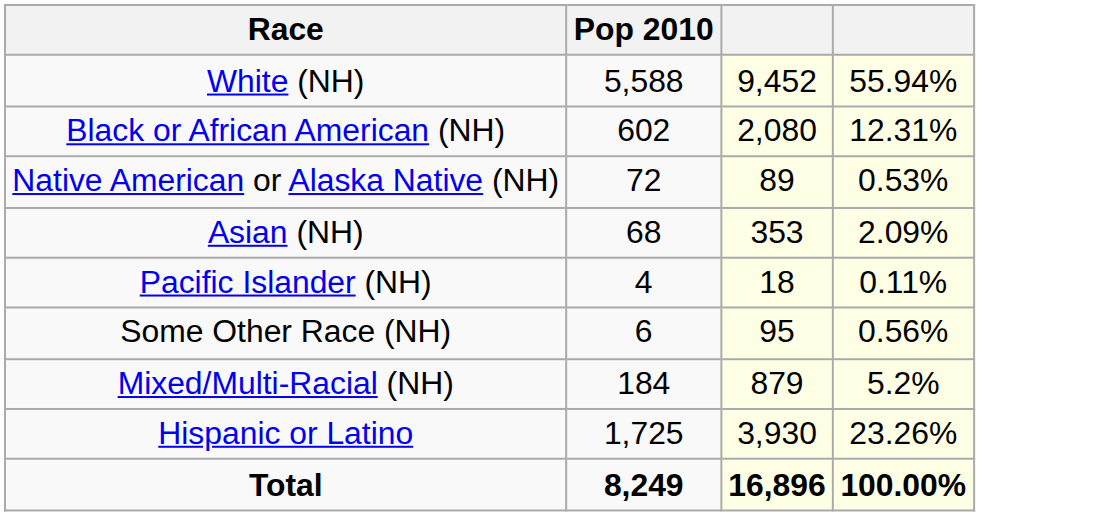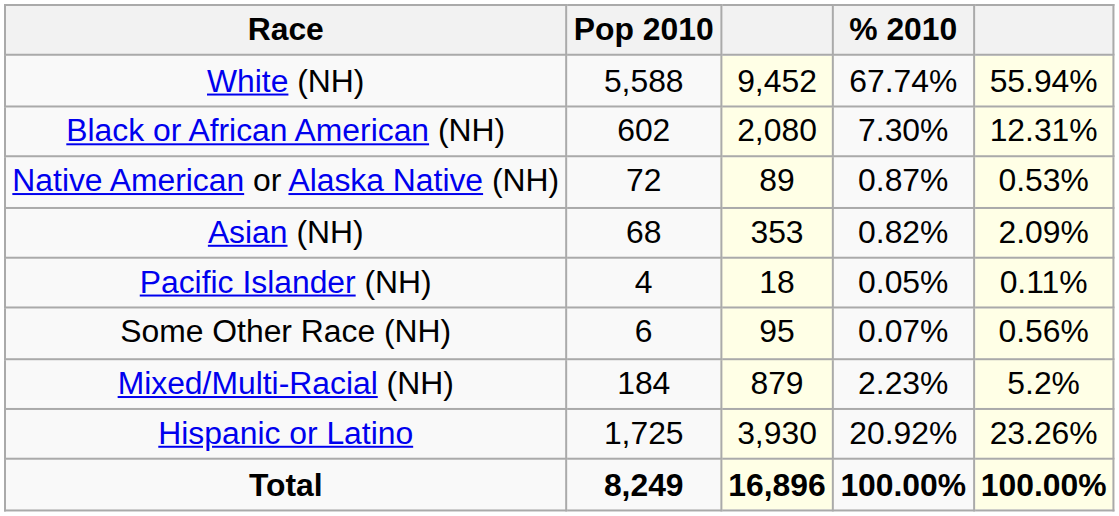+ column: (903, 29)
